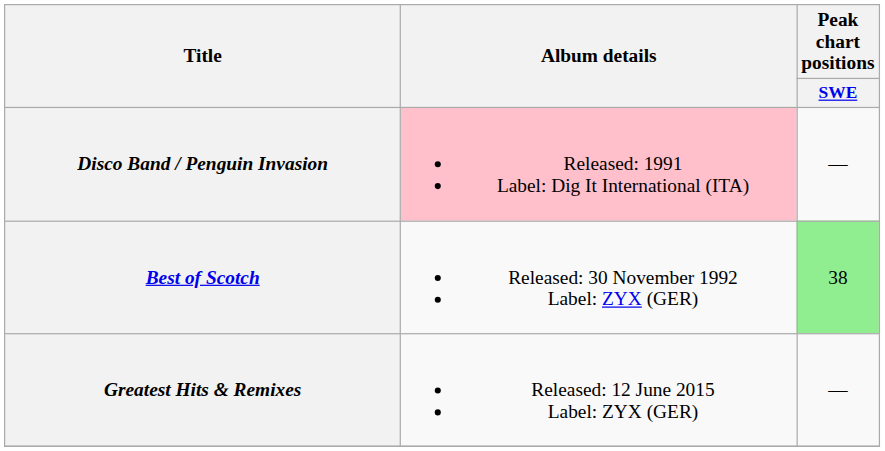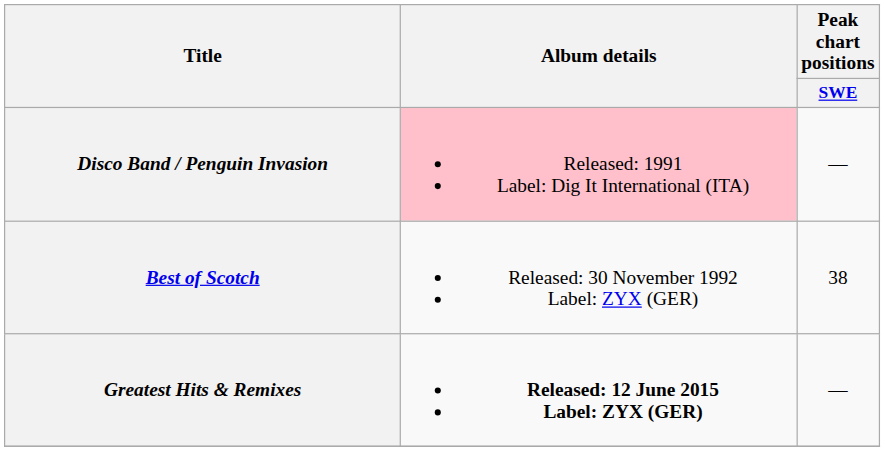(838, 276) lightgreen background -> (838, 276) no background
(599, 401) normal -> (599, 401) bold
